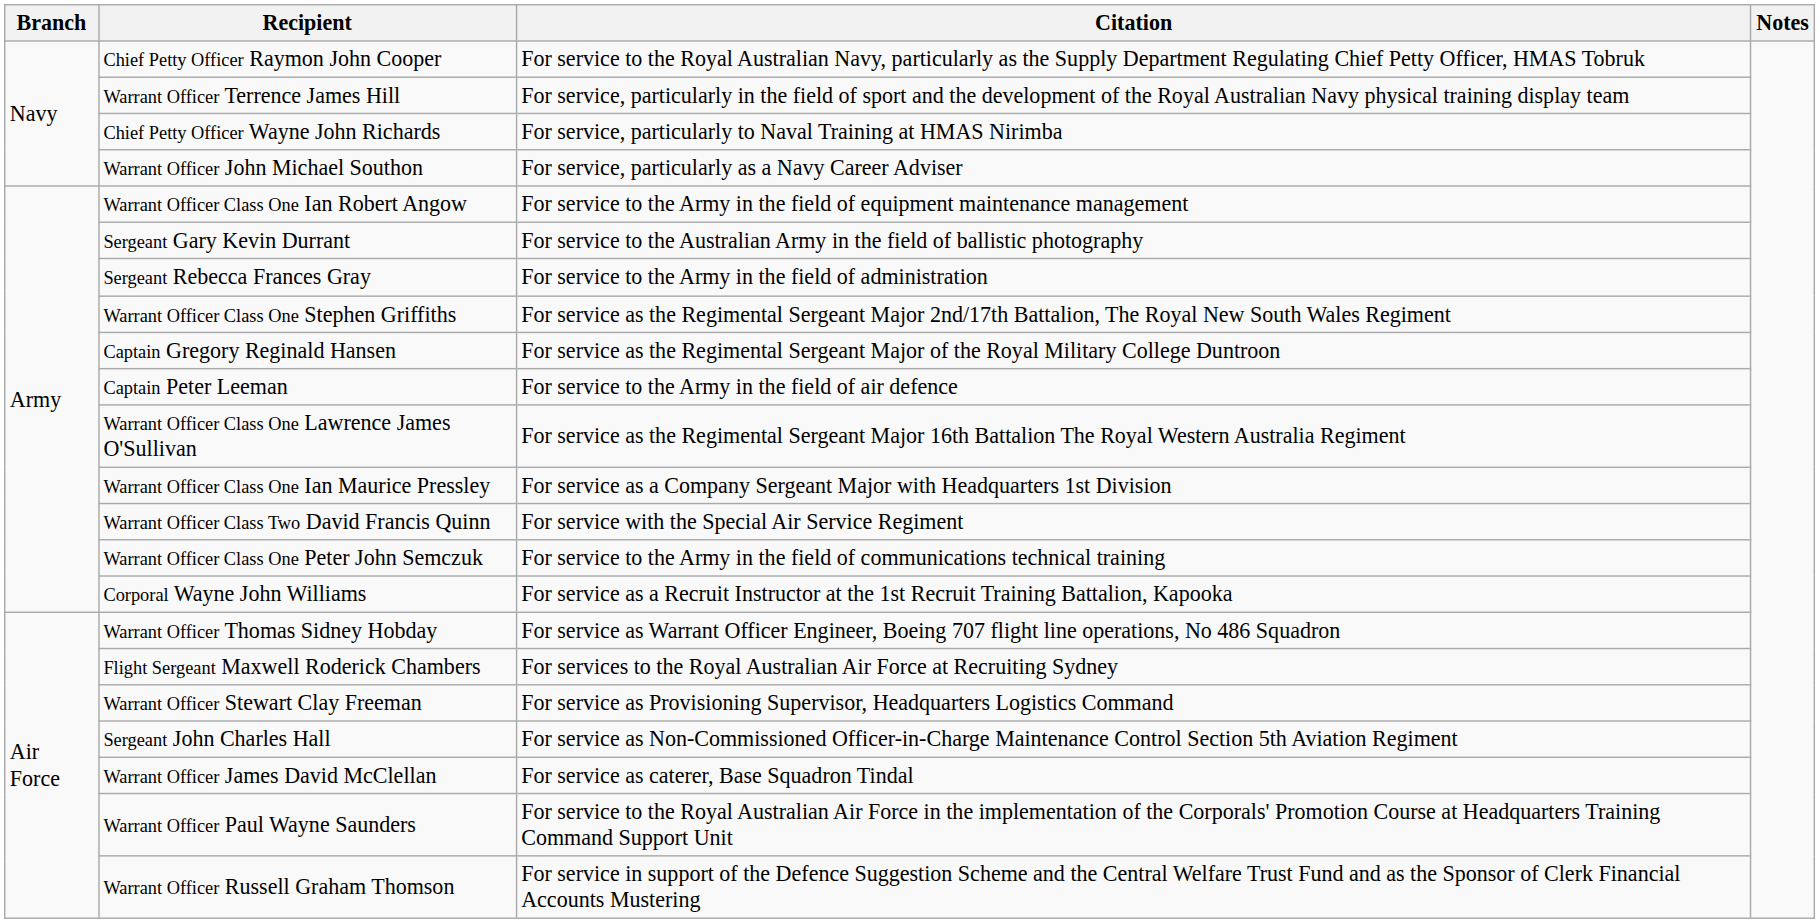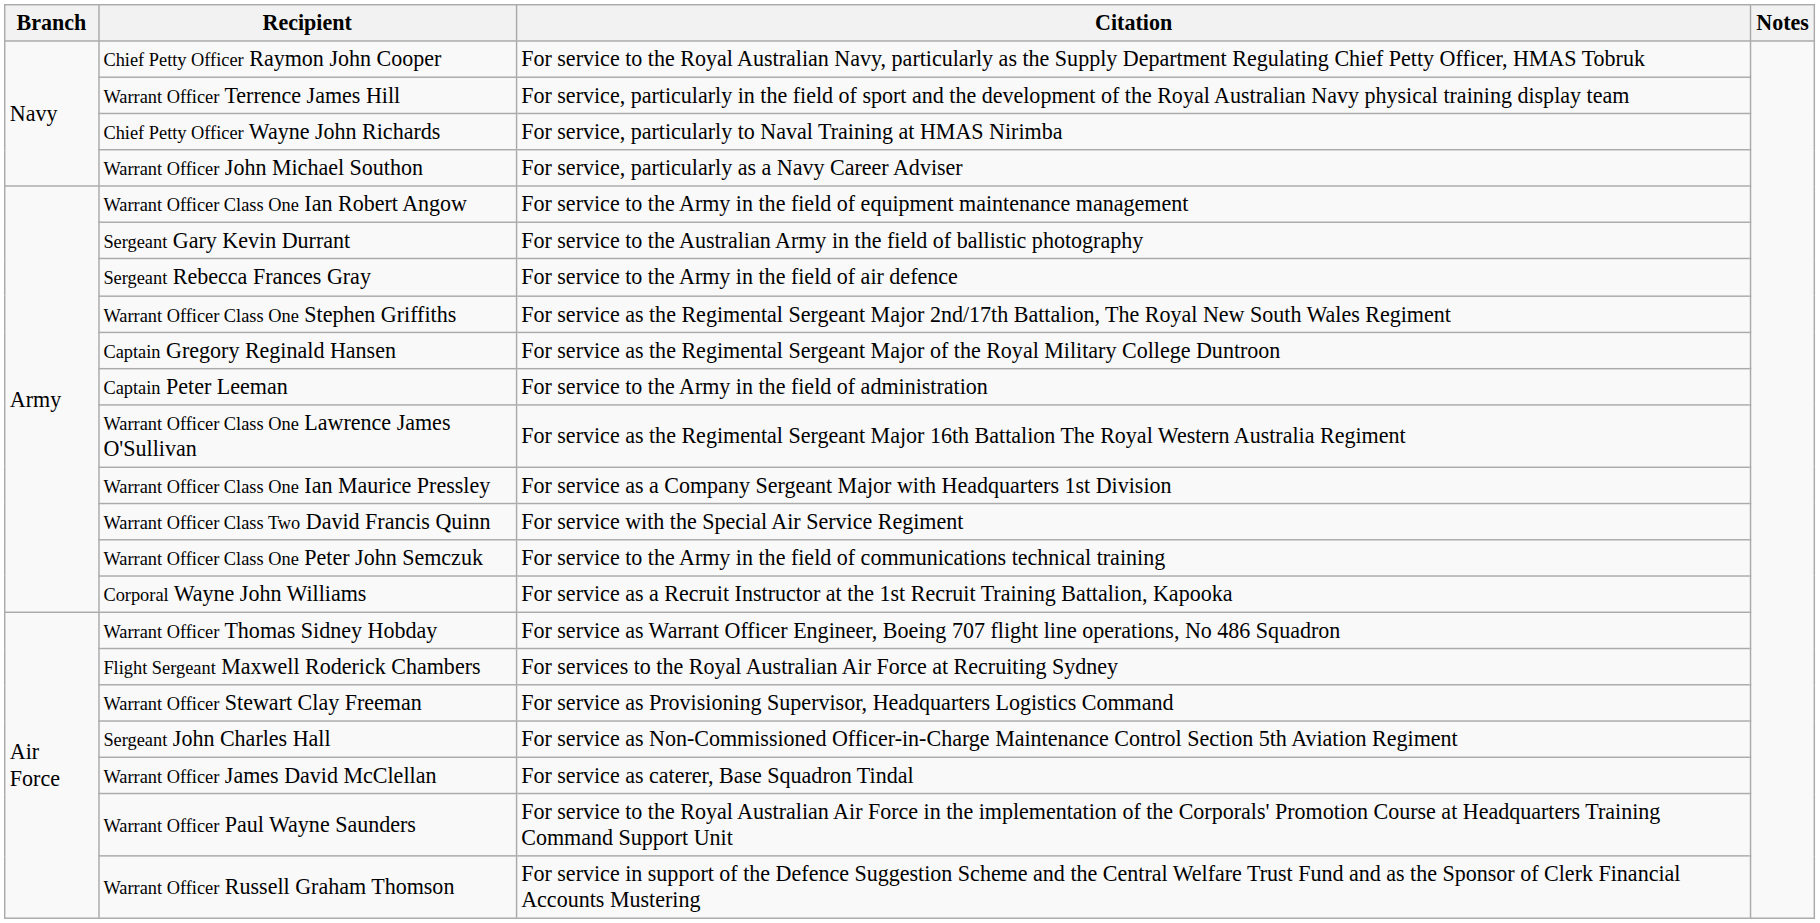(755, 277) For service to the Army in the field of administration -> (740, 277) For service to the Army in the field of air defence
(740, 386) For service to the Army in the field of air defence -> (755, 386) For service to the Army in the field of administration
